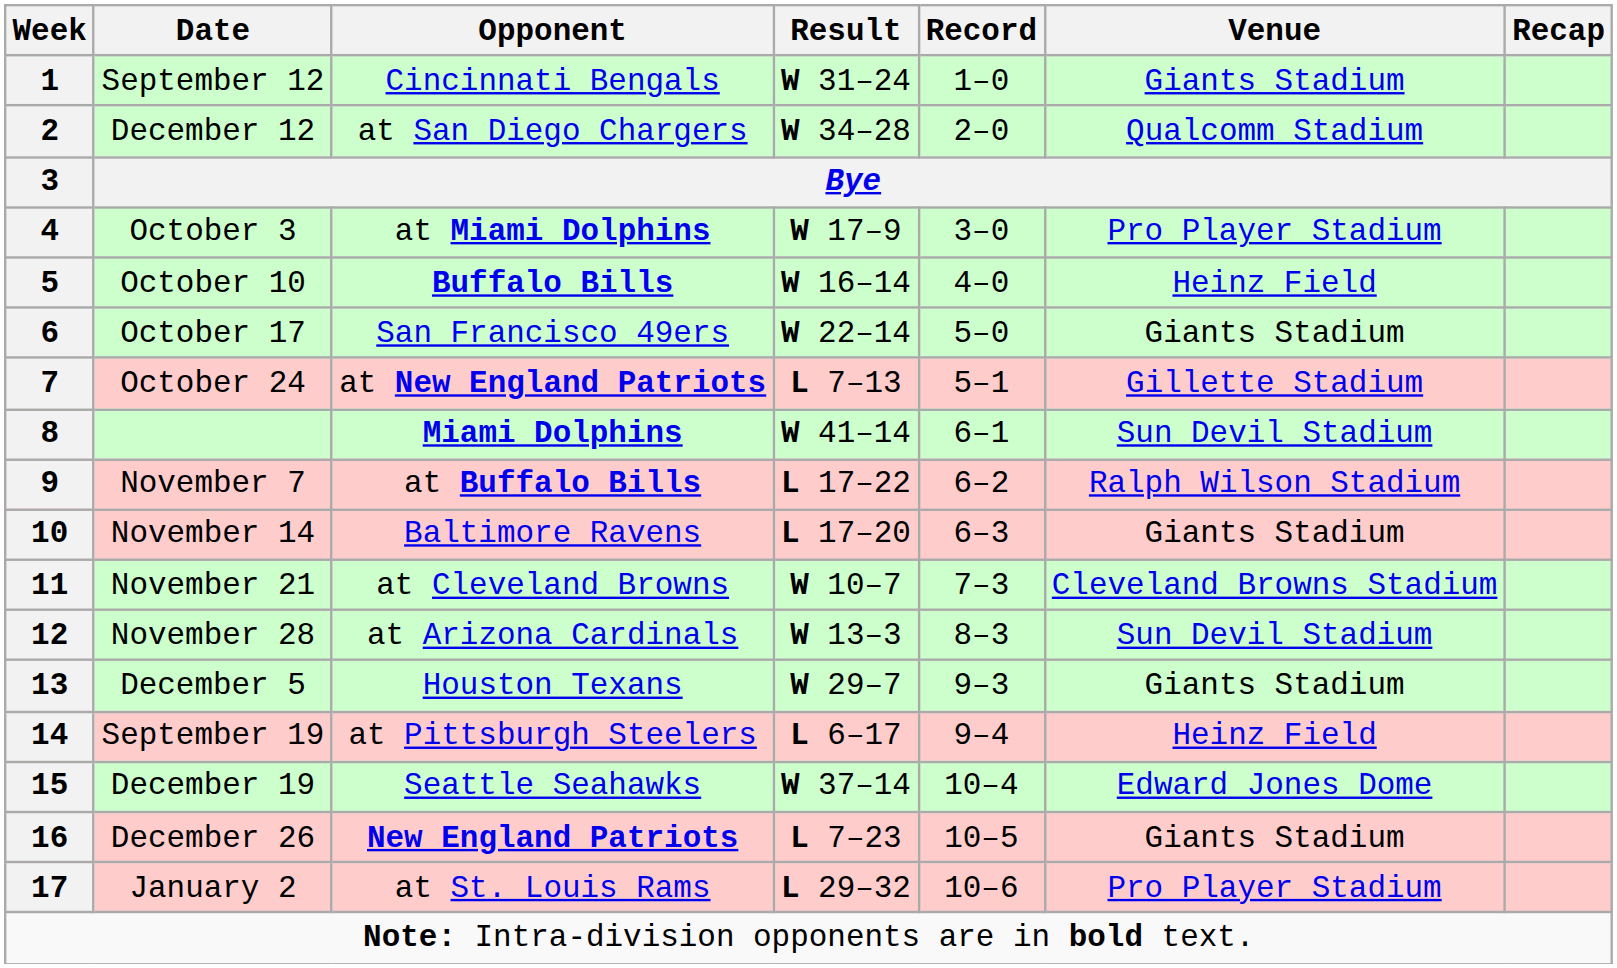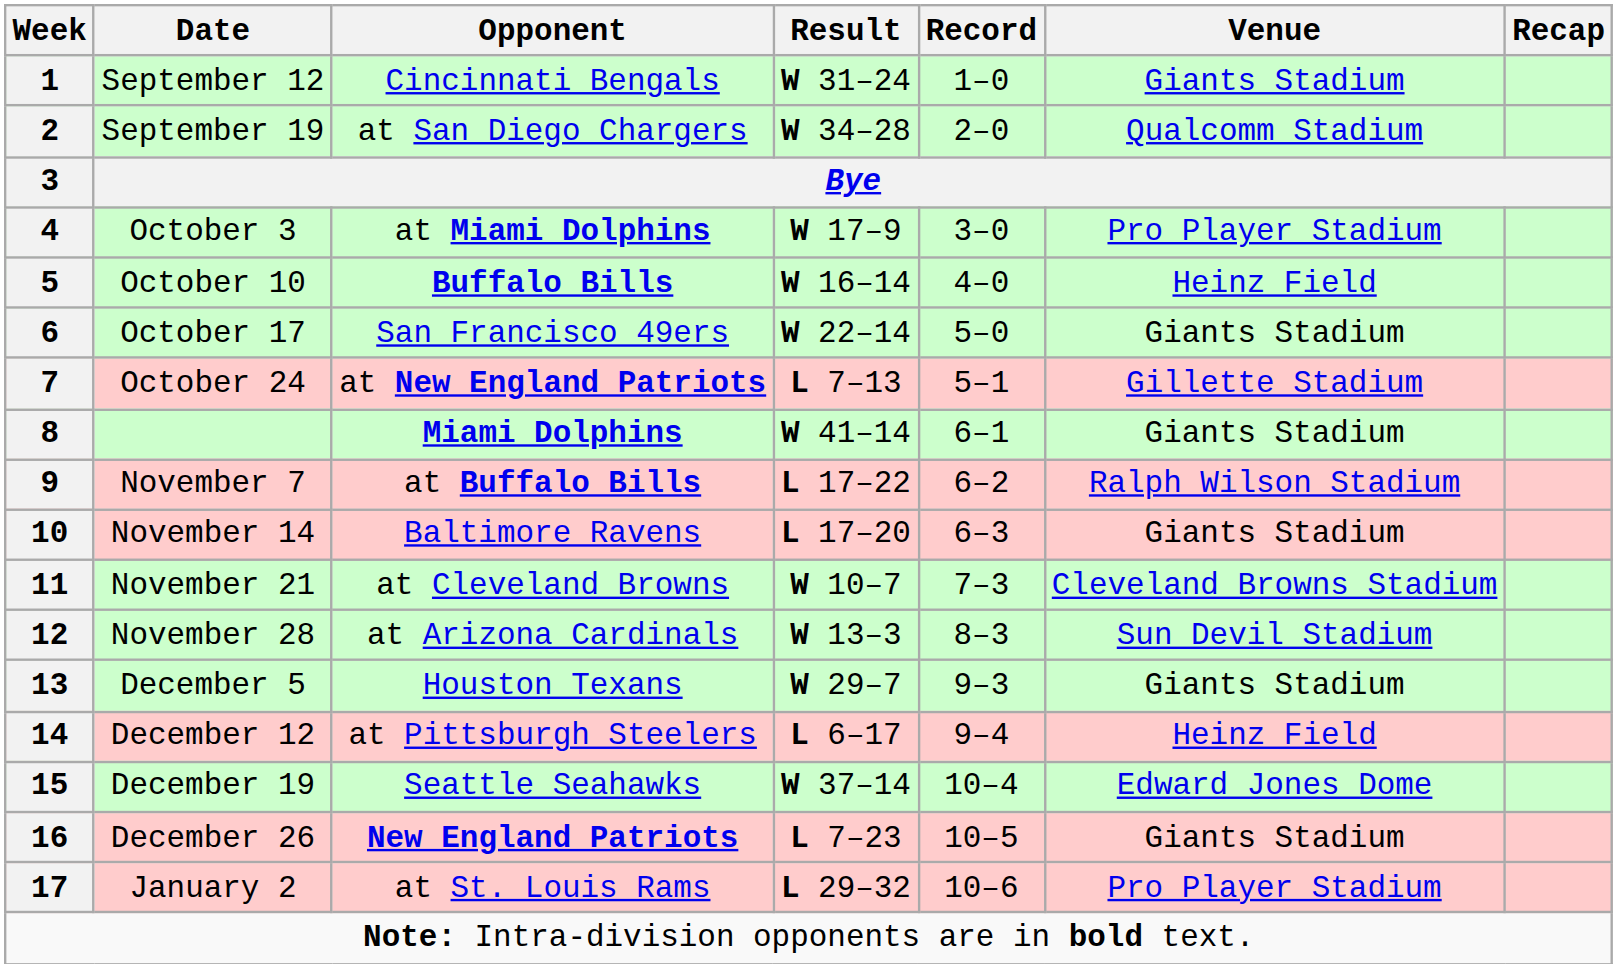(213, 131) December 12 -> (213, 131) September 19
(1275, 434) Sun Devil Stadium -> (1275, 434) Giants Stadium
(213, 736) September 19 -> (213, 736) December 12
